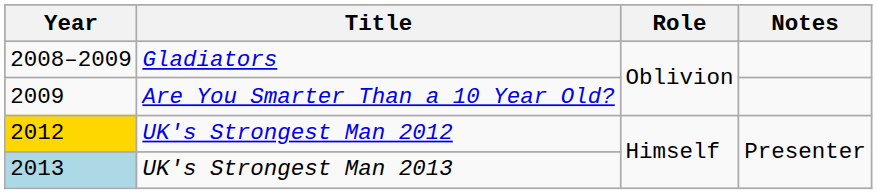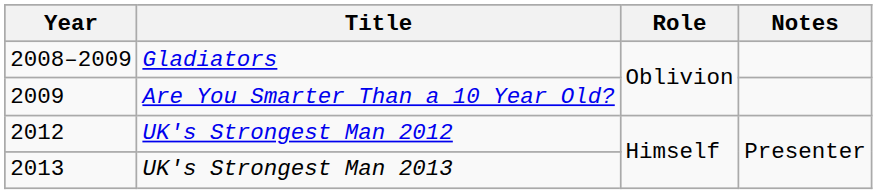(37, 133) gold background -> (37, 133) no background
(37, 170) lightblue background -> (37, 170) no background
